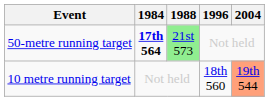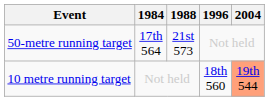(151, 43) bold -> (151, 43) normal
(183, 43) lightgreen background -> (183, 43) no background
